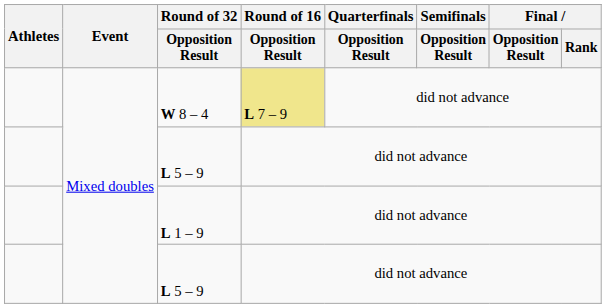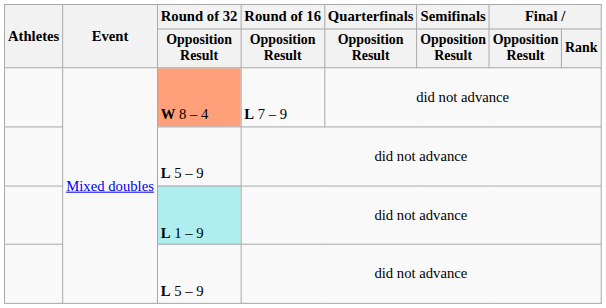(185, 115) no background -> (185, 115) lightsalmon background
(266, 115) khaki background -> (266, 115) no background
(182, 232) no background -> (182, 232) paleturquoise background
